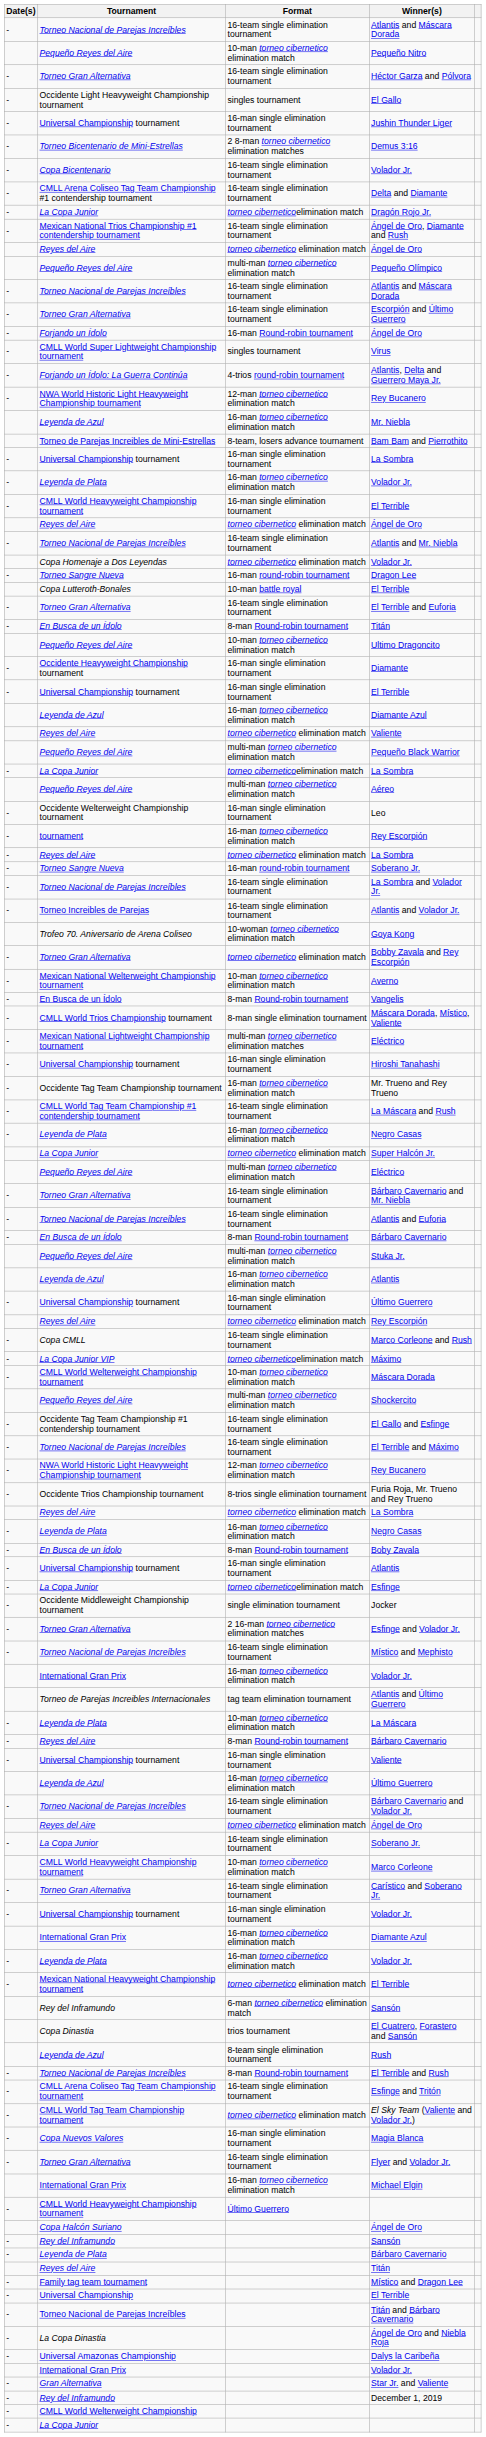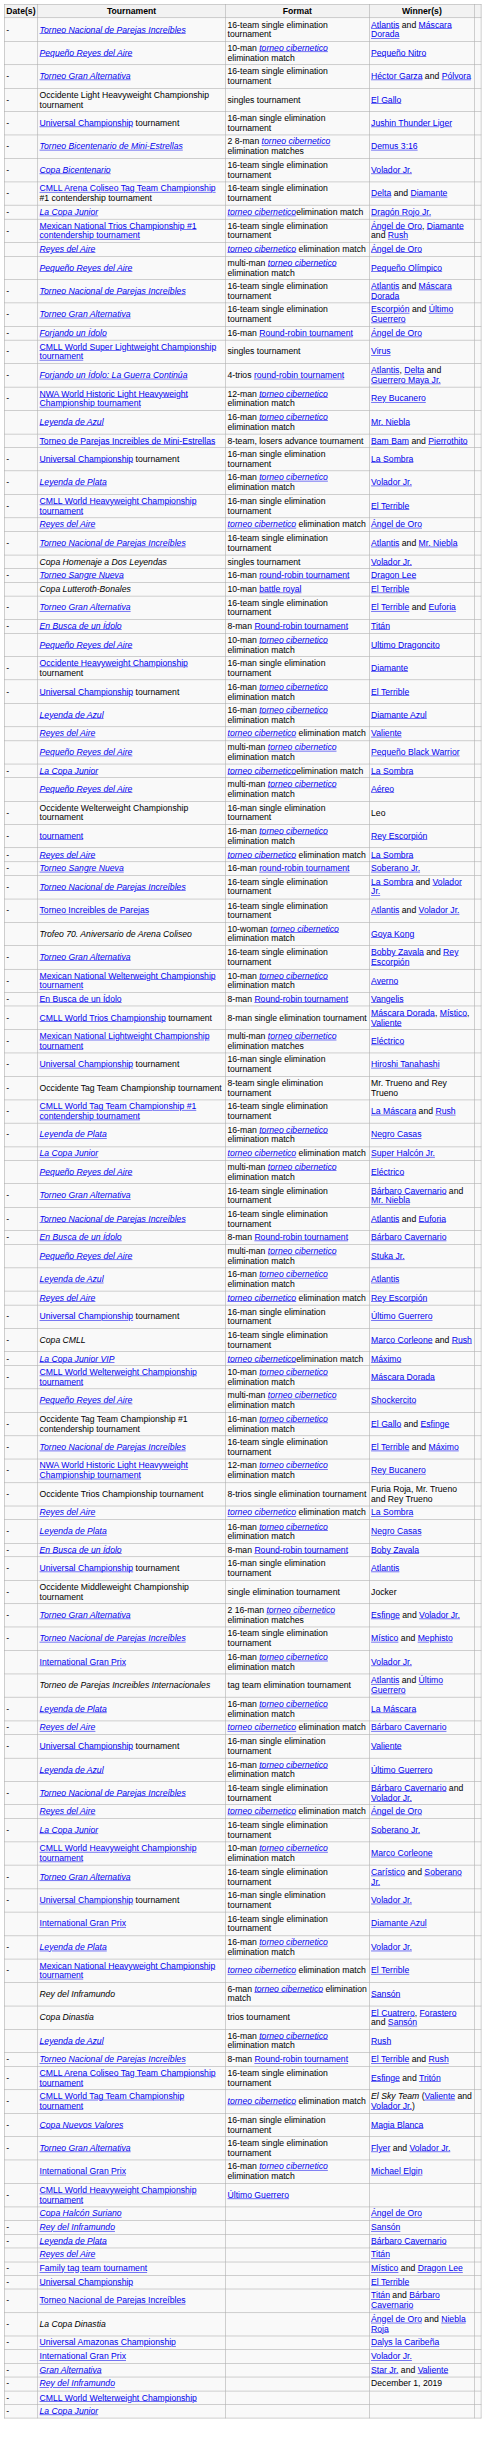(297, 562) torneo cibernetico elimination match -> (264, 562) singles tournament
(276, 691) 16-man single elimination tournament -> (278, 691) 16-man torneo cibernetico elimination match
(297, 957) torneo cibernetico elimination match -> (278, 957) 16-team single elimination tournament
(278, 1088) 16-man torneo cibernetico elimination match -> (275, 1088) 8-team single elimination tournament
rows swapped: (67, 1321) <-> (109, 1303)
(278, 1424) 16-team single elimination tournament -> (278, 1424) 16-man torneo cibernetico elimination match
- row: (69, 1587)
(278, 1723) 10-man torneo cibernetico elimination match -> (278, 1709) 16-man torneo cibernetico elimination match
(288, 1741) 8-man Round-robin tournament -> (297, 1727) torneo cibernetico elimination match
(278, 1937) 16-man torneo cibernetico elimination match -> (278, 1924) 16-team single elimination tournament
(275, 2054) 8-team single elimination tournament -> (278, 2041) 16-man torneo cibernetico elimination match
